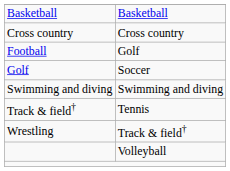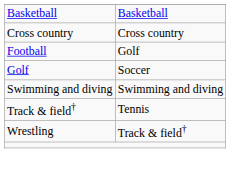- row: (142, 151)
